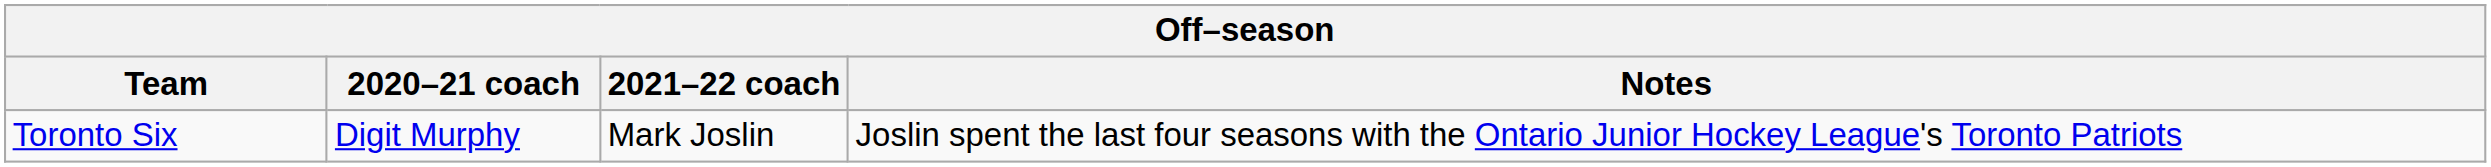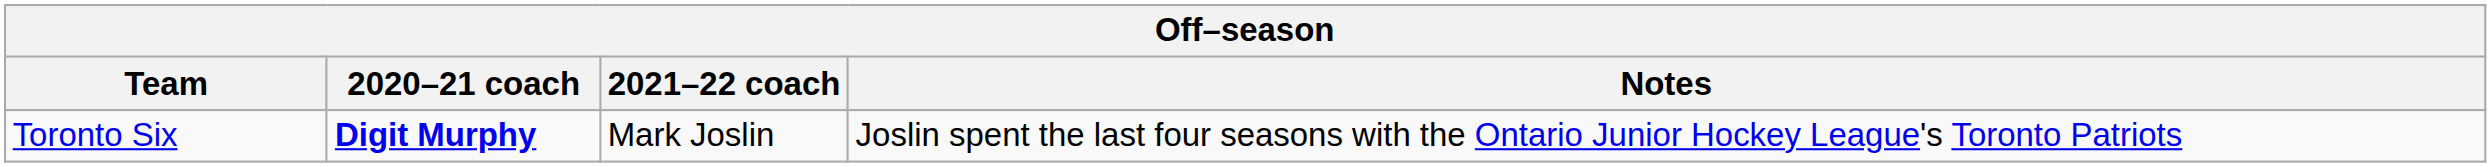(427, 135) normal -> (436, 135) bold
